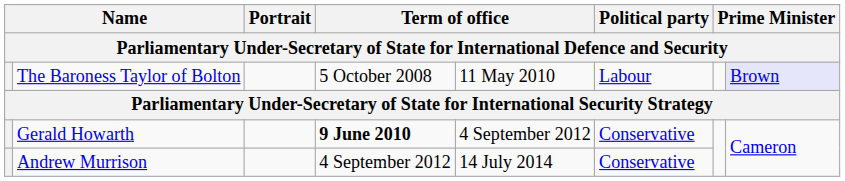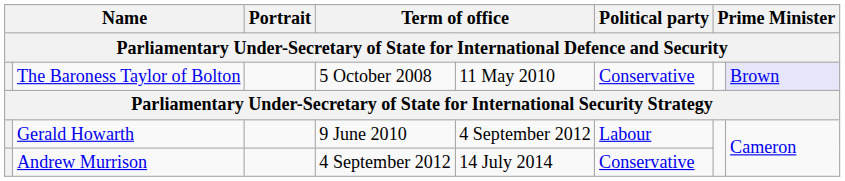(625, 76) Labour -> (647, 76) Conservative
(365, 133) bold -> (363, 133) normal
(647, 133) Conservative -> (625, 133) Labour
